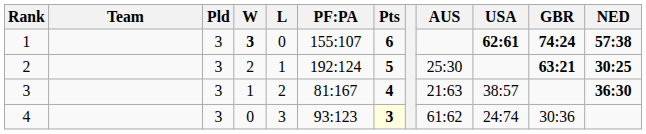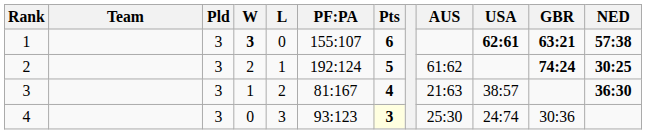(557, 41) 74:24 -> (557, 41) 63:21
(445, 66) 25:30 -> (445, 66) 61:62
(557, 66) 63:21 -> (557, 66) 74:24
(445, 116) 61:62 -> (445, 116) 25:30
